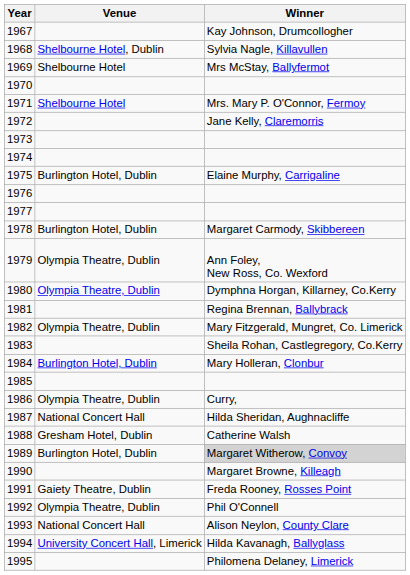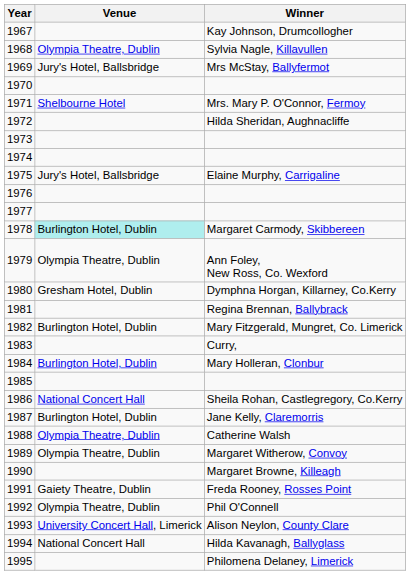(101, 49) Shelbourne Hotel, Dublin -> (99, 49) Olympia Theatre, Dublin
(81, 67) Shelbourne Hotel -> (98, 67) Jury's Hotel, Ballsbridge
(265, 121) Jane Kelly, Claremorris -> (278, 121) Hilda Sheridan, Aughnacliffe
(97, 175) Burlington Hotel, Dublin -> (98, 175) Jury's Hotel, Ballsbridge
(97, 229) no background -> (97, 229) paleturquoise background
(99, 291) Olympia Theatre, Dublin -> (95, 291) Gresham Hotel, Dublin
(99, 327) Olympia Theatre, Dublin -> (97, 327) Burlington Hotel, Dublin
(305, 345) Sheila Rohan, Castlegregory, Co.Kerry -> (222, 345) Curry,
(99, 399) Olympia Theatre, Dublin -> (91, 399) National Concert Hall
(222, 399) Curry, -> (305, 399) Sheila Rohan, Castlegregory, Co.Kerry
(91, 417) National Concert Hall -> (97, 417) Burlington Hotel, Dublin
(278, 417) Hilda Sheridan, Aughnacliffe -> (265, 417) Jane Kelly, Claremorris
(95, 435) Gresham Hotel, Dublin -> (99, 435) Olympia Theatre, Dublin
(97, 453) Burlington Hotel, Dublin -> (99, 453) Olympia Theatre, Dublin
(277, 453) lightgrey background -> (277, 453) no background
(91, 525) National Concert Hall -> (120, 525) University Concert Hall, Limerick
(120, 543) University Concert Hall, Limerick -> (91, 543) National Concert Hall
